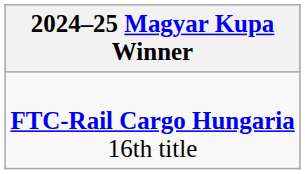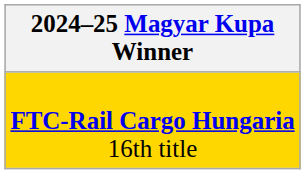(153, 134) no background -> (153, 134) gold background
